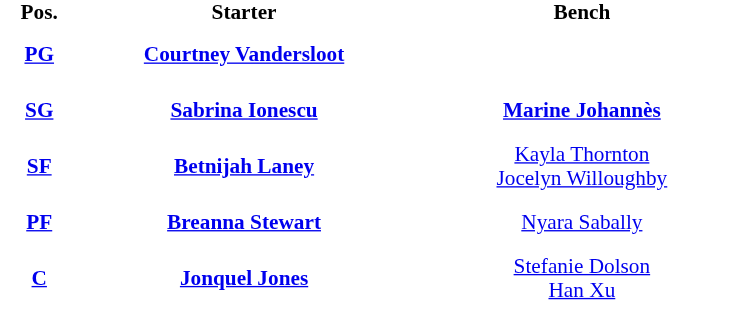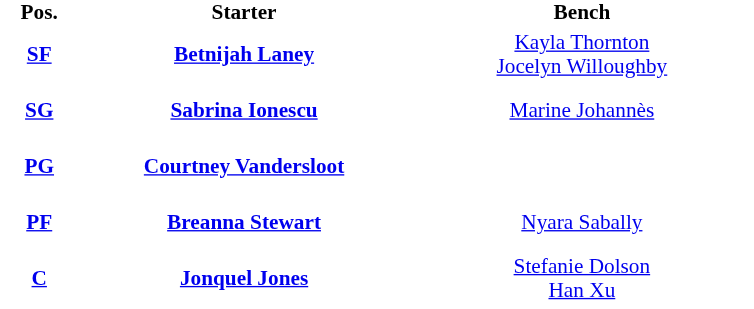rows swapped: (39, 54) <-> (39, 166)
(582, 110) bold -> (582, 110) normal
